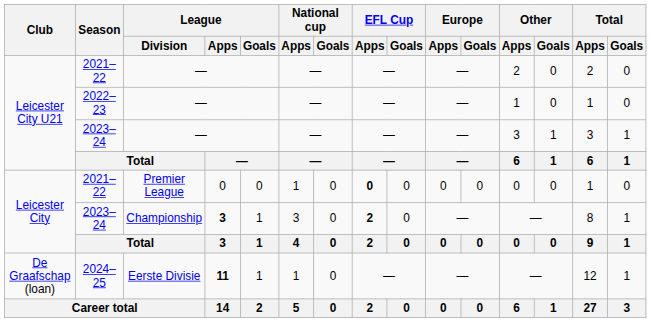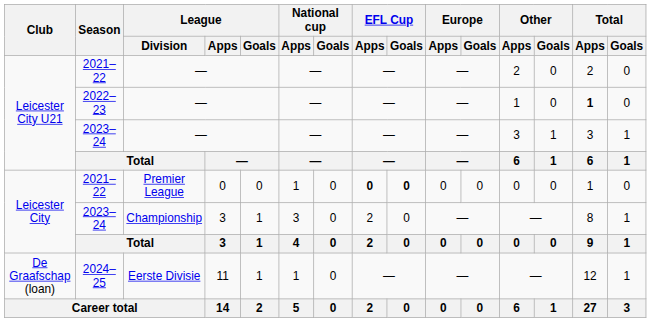(590, 103) normal -> (590, 103) bold
(406, 186) normal -> (406, 186) bold
(223, 218) bold -> (223, 218) normal
(370, 218) bold -> (370, 218) normal
(223, 276) bold -> (223, 276) normal
